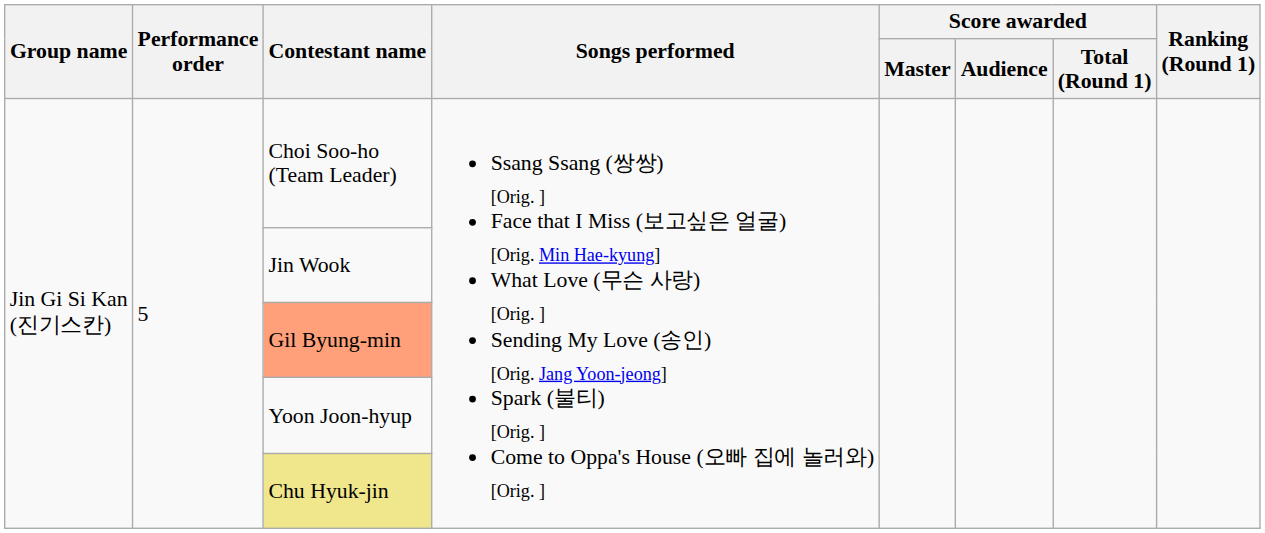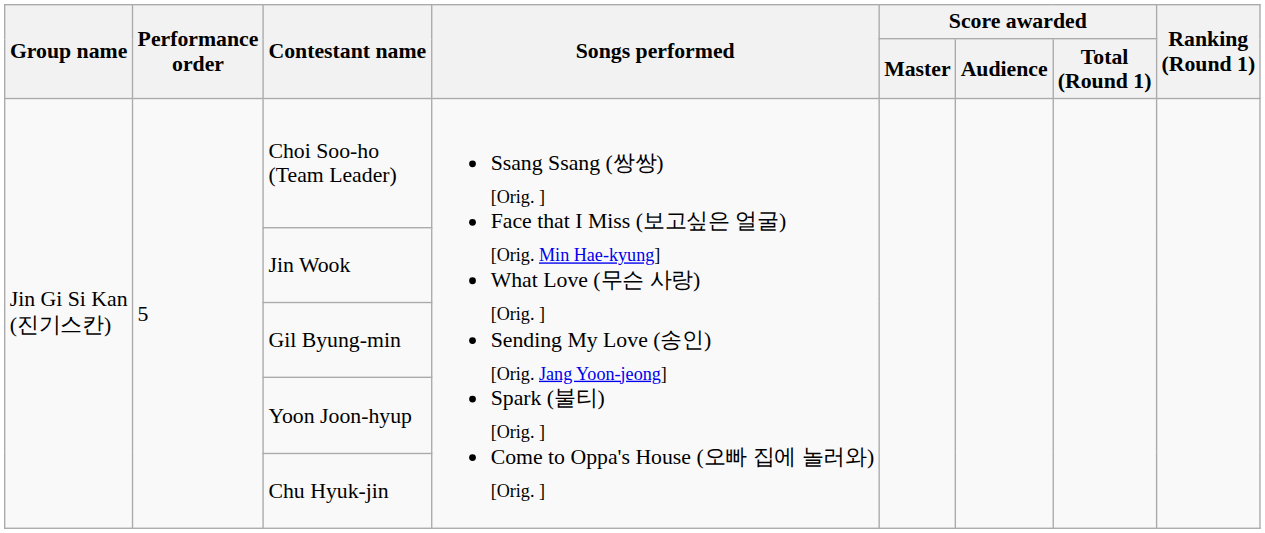(335, 339) lightsalmon background -> (335, 339) no background
(329, 490) khaki background -> (329, 490) no background
